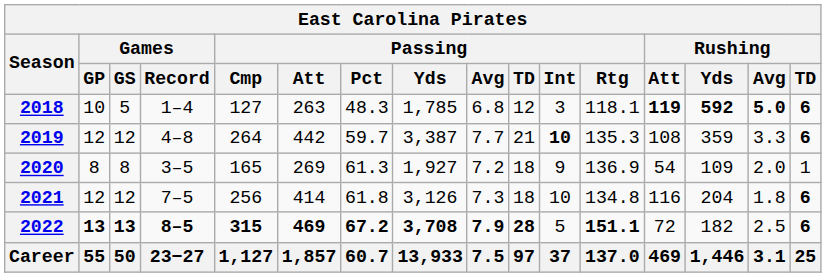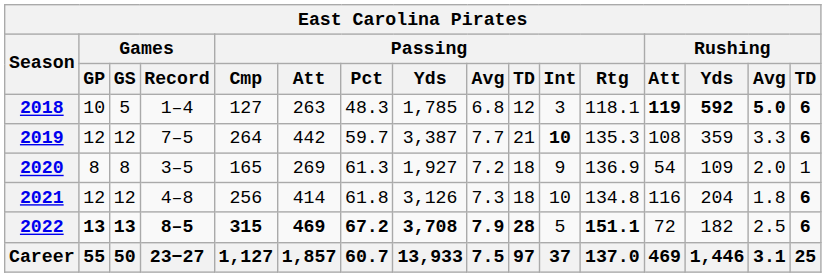(177, 138) 4–8 -> (177, 138) 7–5
(177, 198) 7–5 -> (177, 198) 4–8
